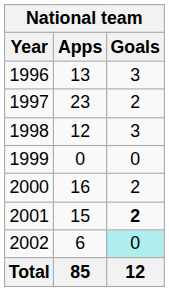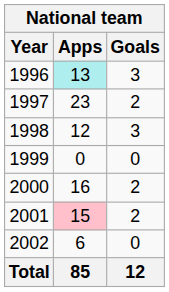(80, 74) no background -> (80, 74) paleturquoise background
(80, 215) no background -> (80, 215) pink background
(135, 215) bold -> (135, 215) normal
(135, 243) paleturquoise background -> (135, 243) no background
